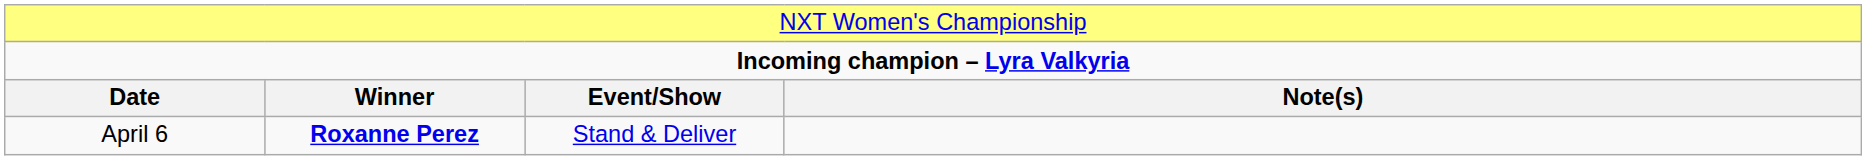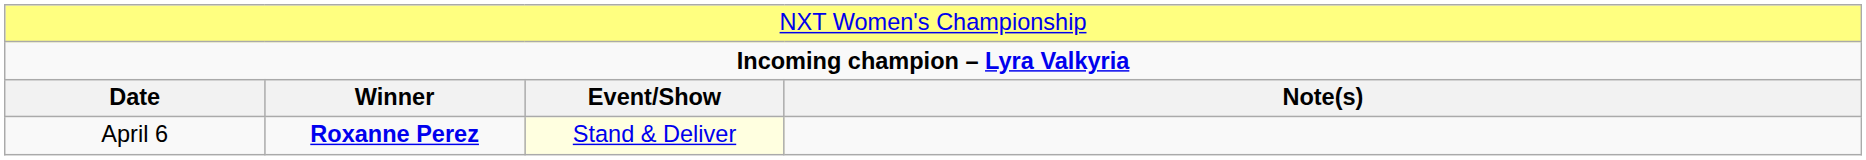(655, 135) no background -> (655, 135) lightyellow background
